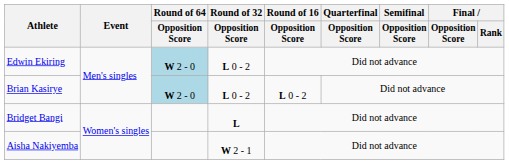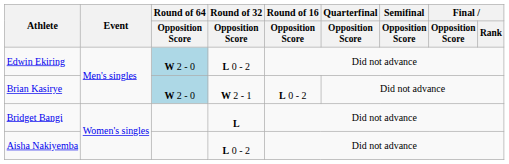(236, 95) L 0 - 2 -> (236, 95) W 2 - 1
(236, 152) W 2 - 1 -> (236, 152) L 0 - 2
